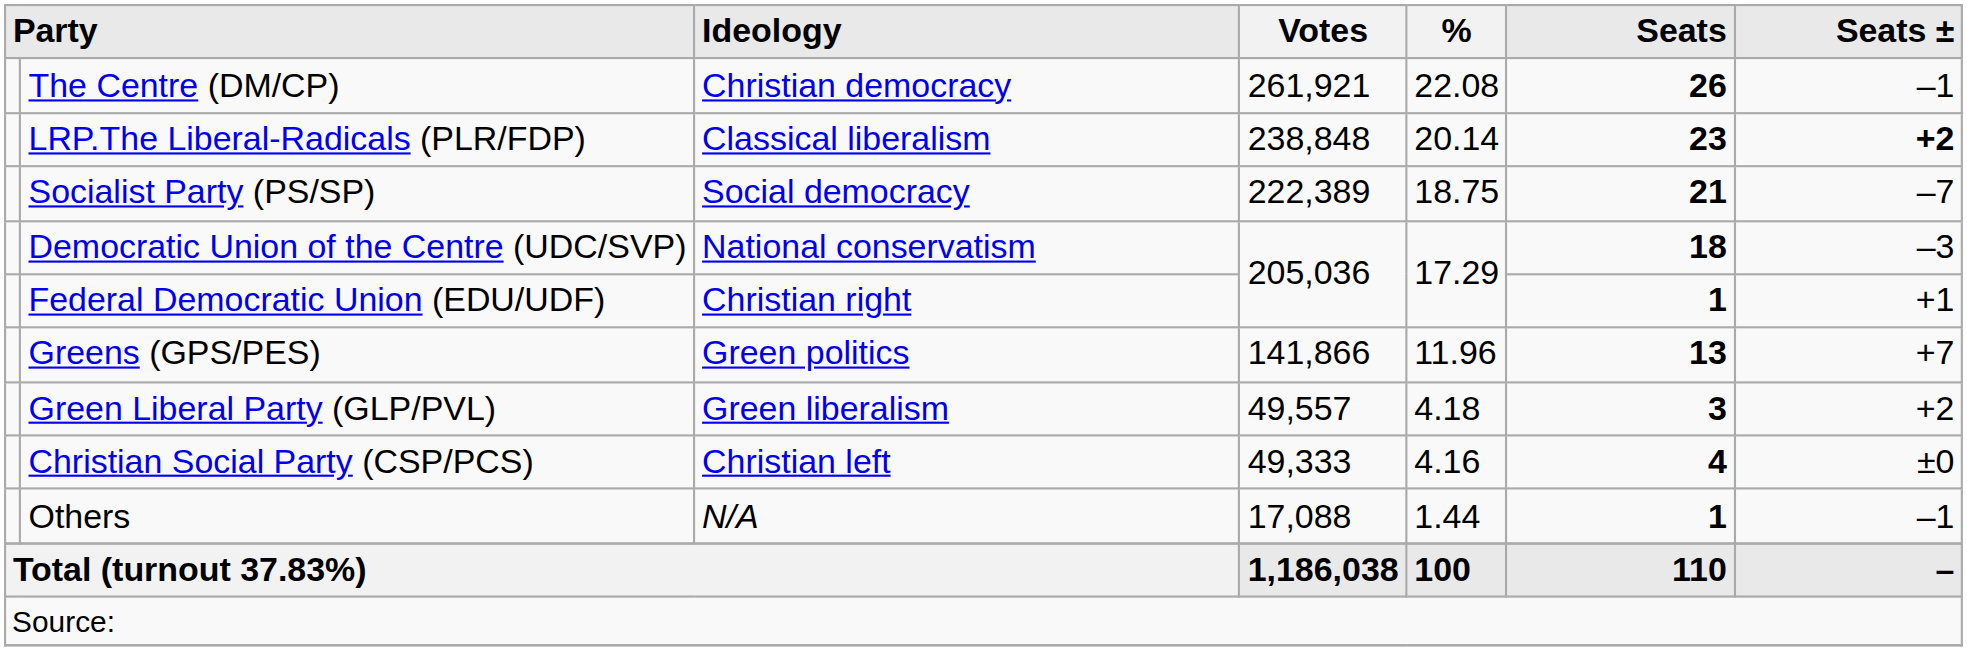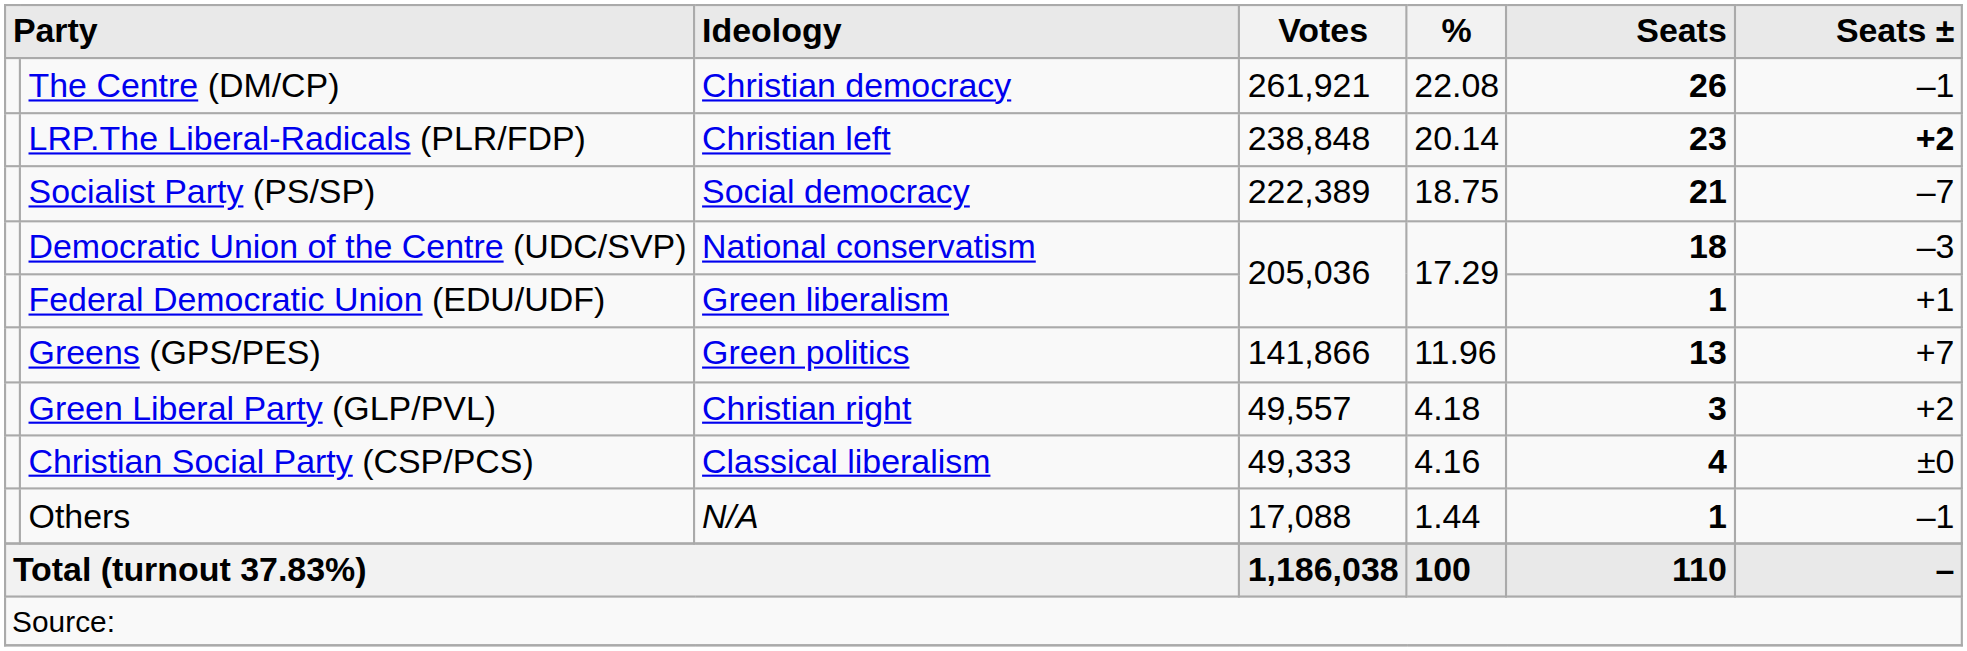(846, 138) Classical liberalism -> (796, 138) Christian left
(807, 300) Christian right -> (826, 300) Green liberalism
(826, 407) Green liberalism -> (807, 407) Christian right
(796, 461) Christian left -> (846, 461) Classical liberalism
